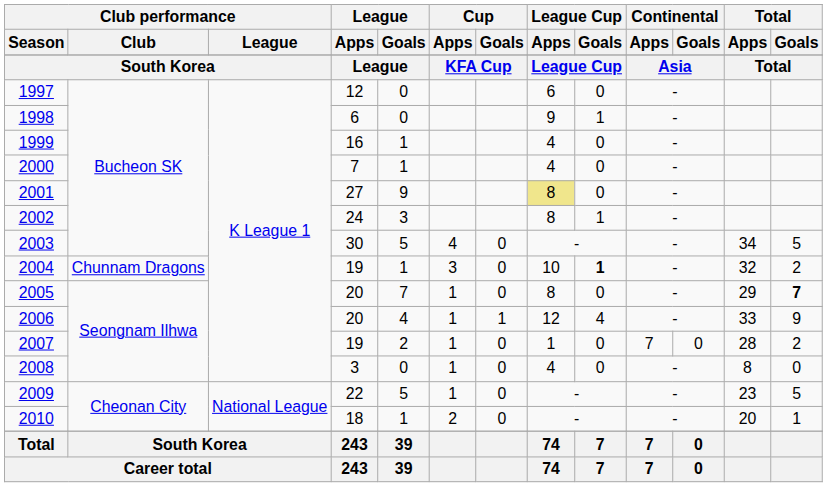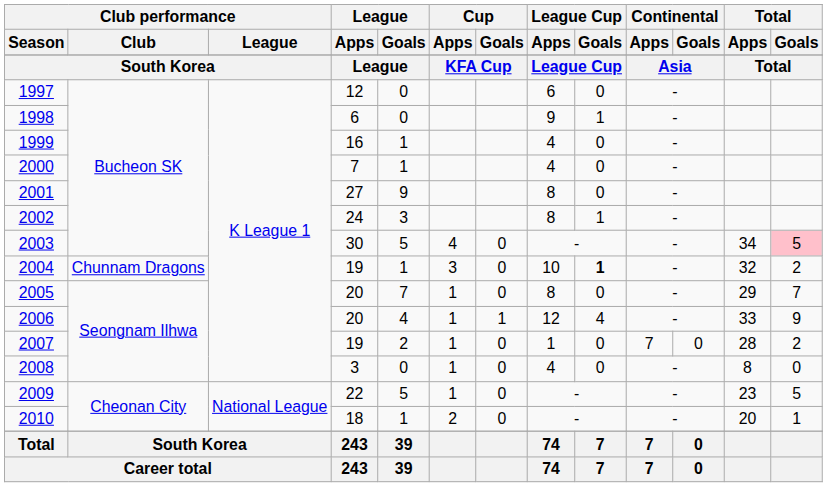(551, 192) khaki background -> (551, 192) no background
(797, 243) no background -> (797, 243) pink background
(797, 293) bold -> (797, 293) normal
